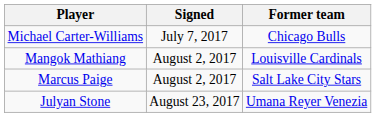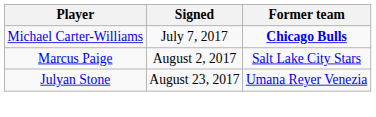(307, 36) normal -> (307, 36) bold
- row: (75, 58)
